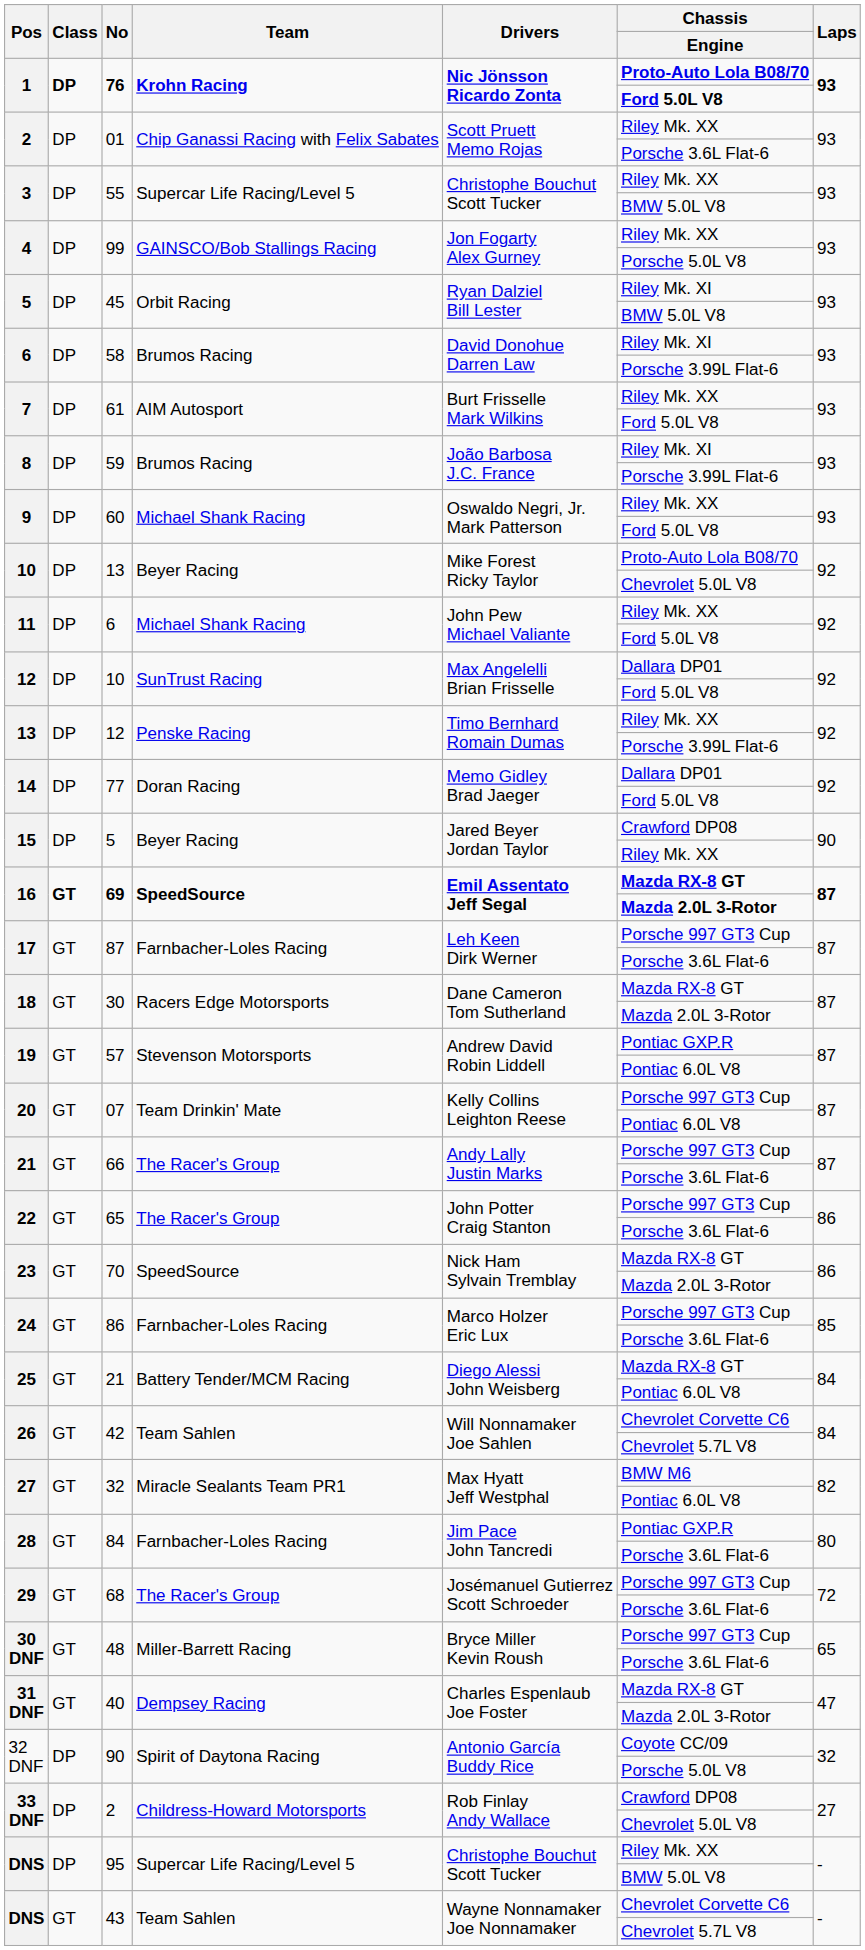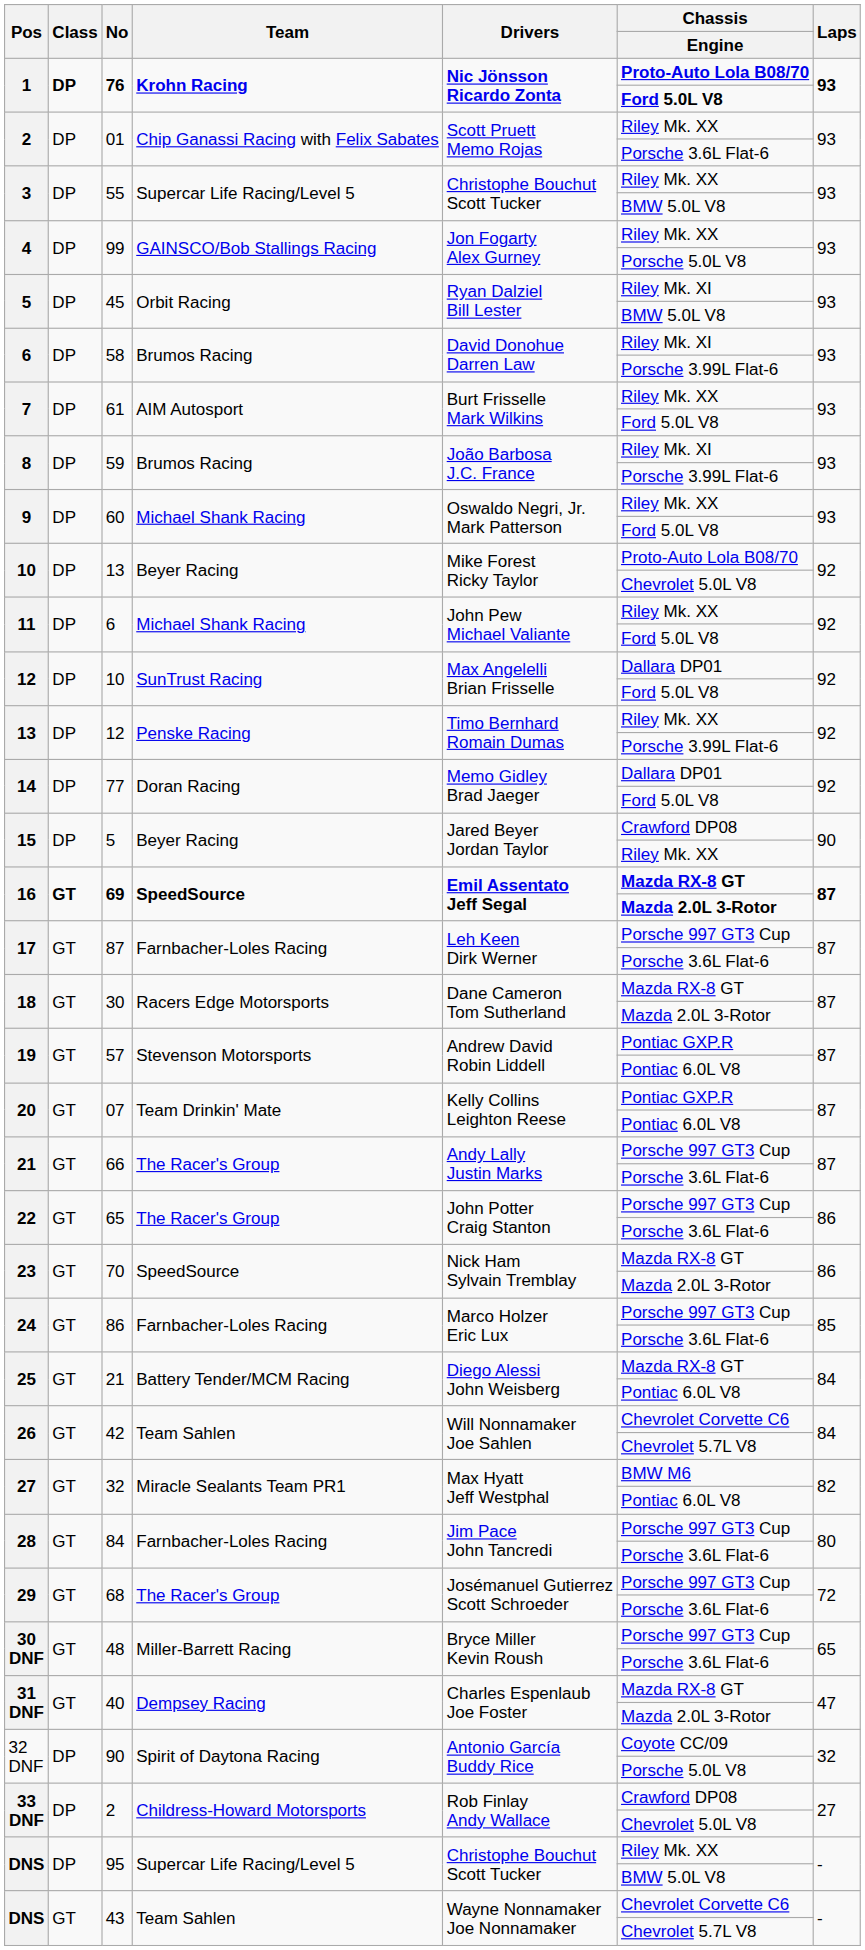(706, 1096) Porsche 997 GT3 Cup -> (677, 1096) Pontiac GXP.R
(677, 1527) Pontiac GXP.R -> (706, 1527) Porsche 997 GT3 Cup
